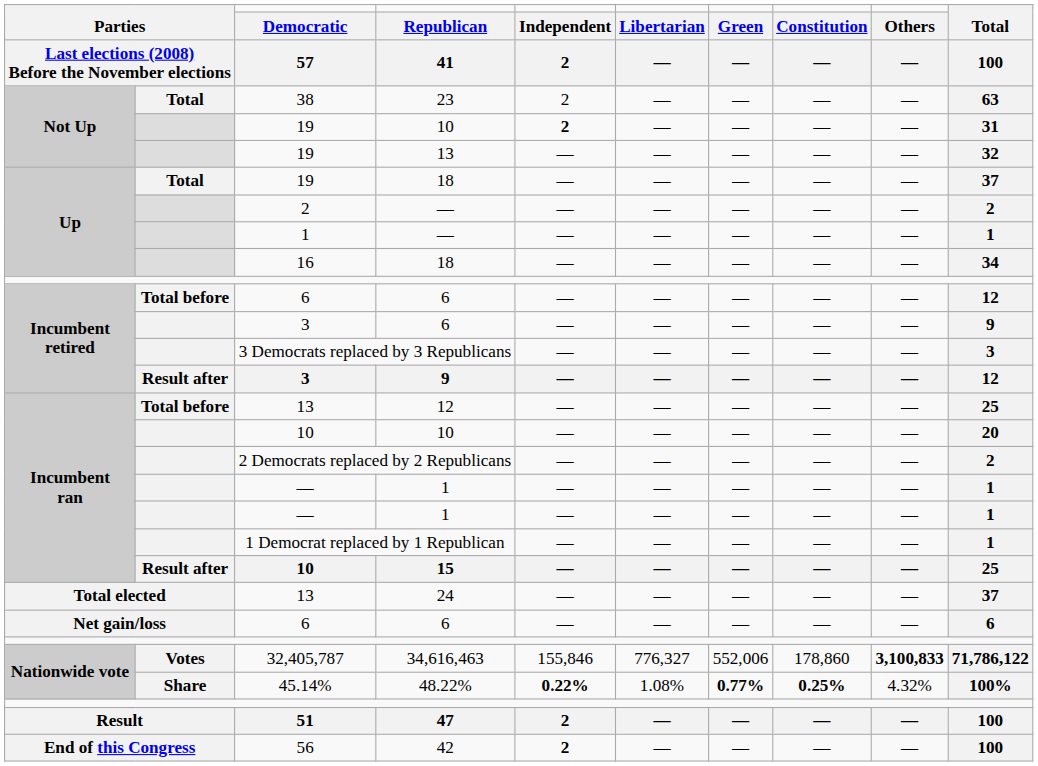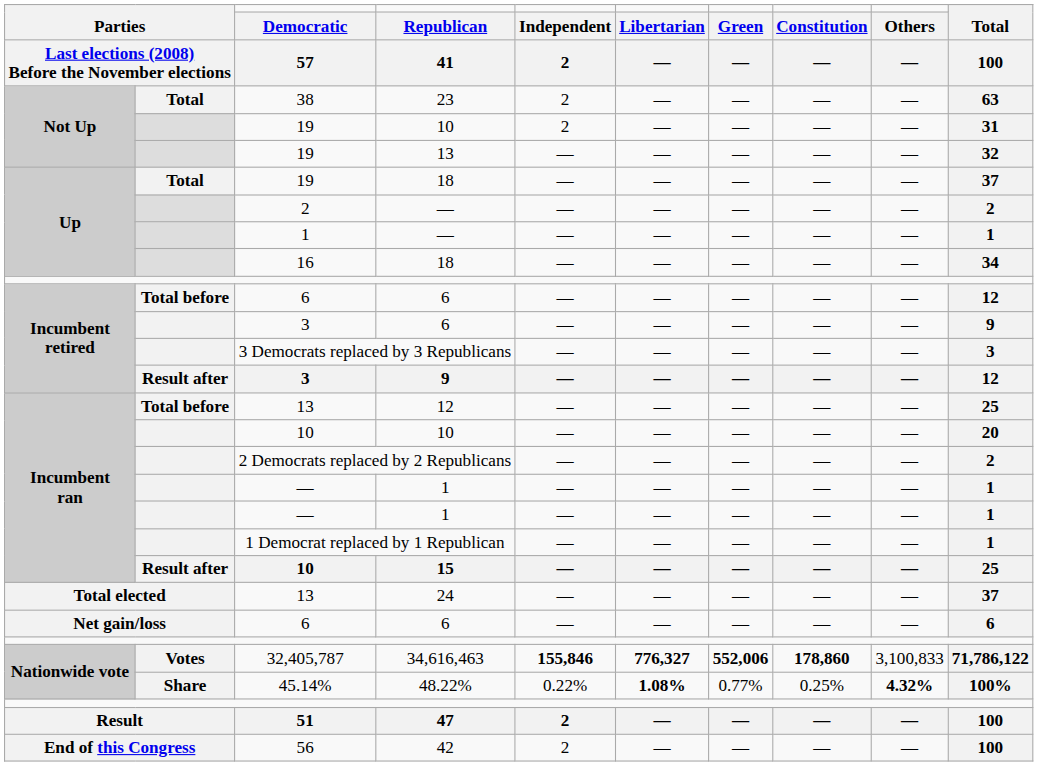(565, 126) bold -> (565, 126) normal
(565, 658) normal -> (565, 658) bold
(662, 658) normal -> (662, 658) bold
(740, 658) normal -> (740, 658) bold
(822, 658) normal -> (822, 658) bold
(910, 658) bold -> (910, 658) normal
(565, 685) bold -> (565, 685) normal
(662, 685) normal -> (662, 685) bold
(740, 685) bold -> (740, 685) normal
(822, 685) bold -> (822, 685) normal
(910, 685) normal -> (910, 685) bold
(565, 747) bold -> (565, 747) normal
